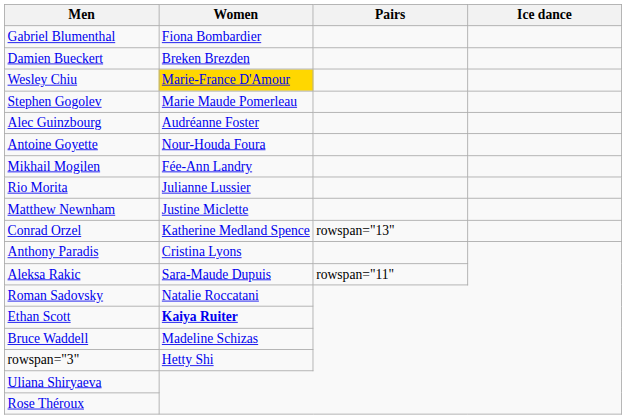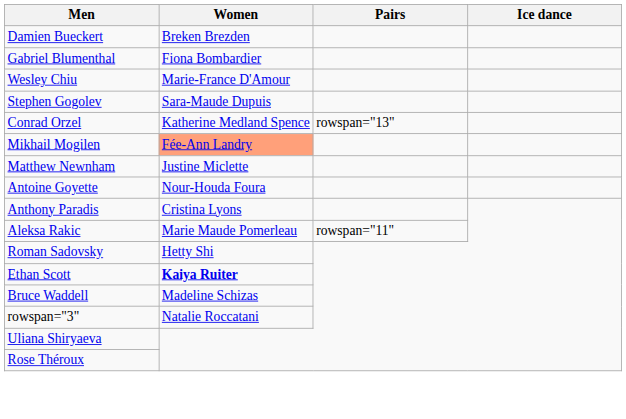rows swapped: (61, 36) <-> (55, 58)
(226, 79) gold background -> (226, 79) no background
(229, 101) Marie Maude Pomerleau -> (216, 101) Sara-Maude Dupuis
- row: (54, 123)
rows swapped: (53, 144) <-> (44, 230)
(207, 166) no background -> (207, 144) lightsalmon background
- row: (38, 187)
(216, 274) Sara-Maude Dupuis -> (229, 230) Marie Maude Pomerleau
(210, 295) Natalie Roccatani -> (188, 252) Hetty Shi
(188, 360) Hetty Shi -> (210, 317) Natalie Roccatani
